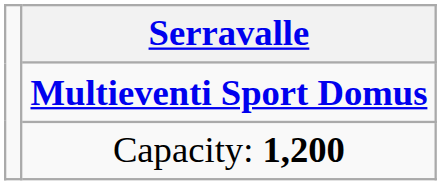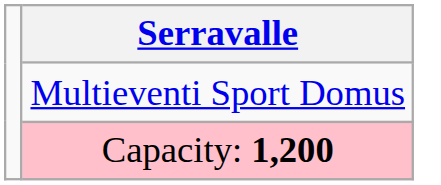(229, 91) bold -> (218, 91) normal
(229, 149) no background -> (218, 149) pink background
